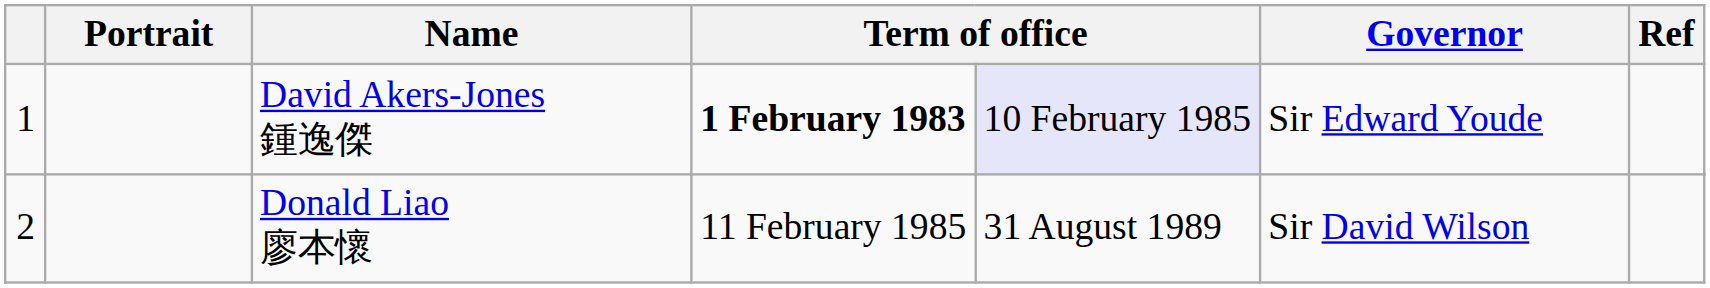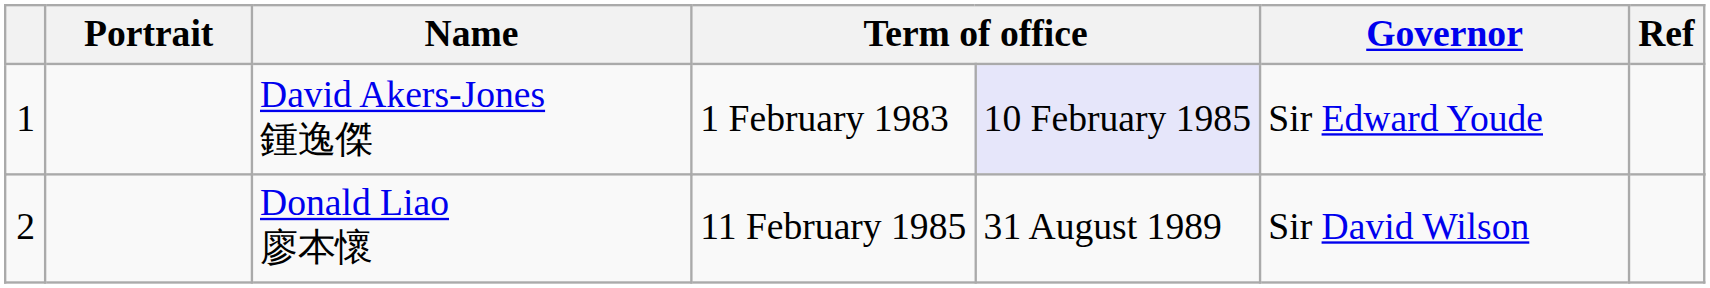(833, 118) bold -> (825, 118) normal
